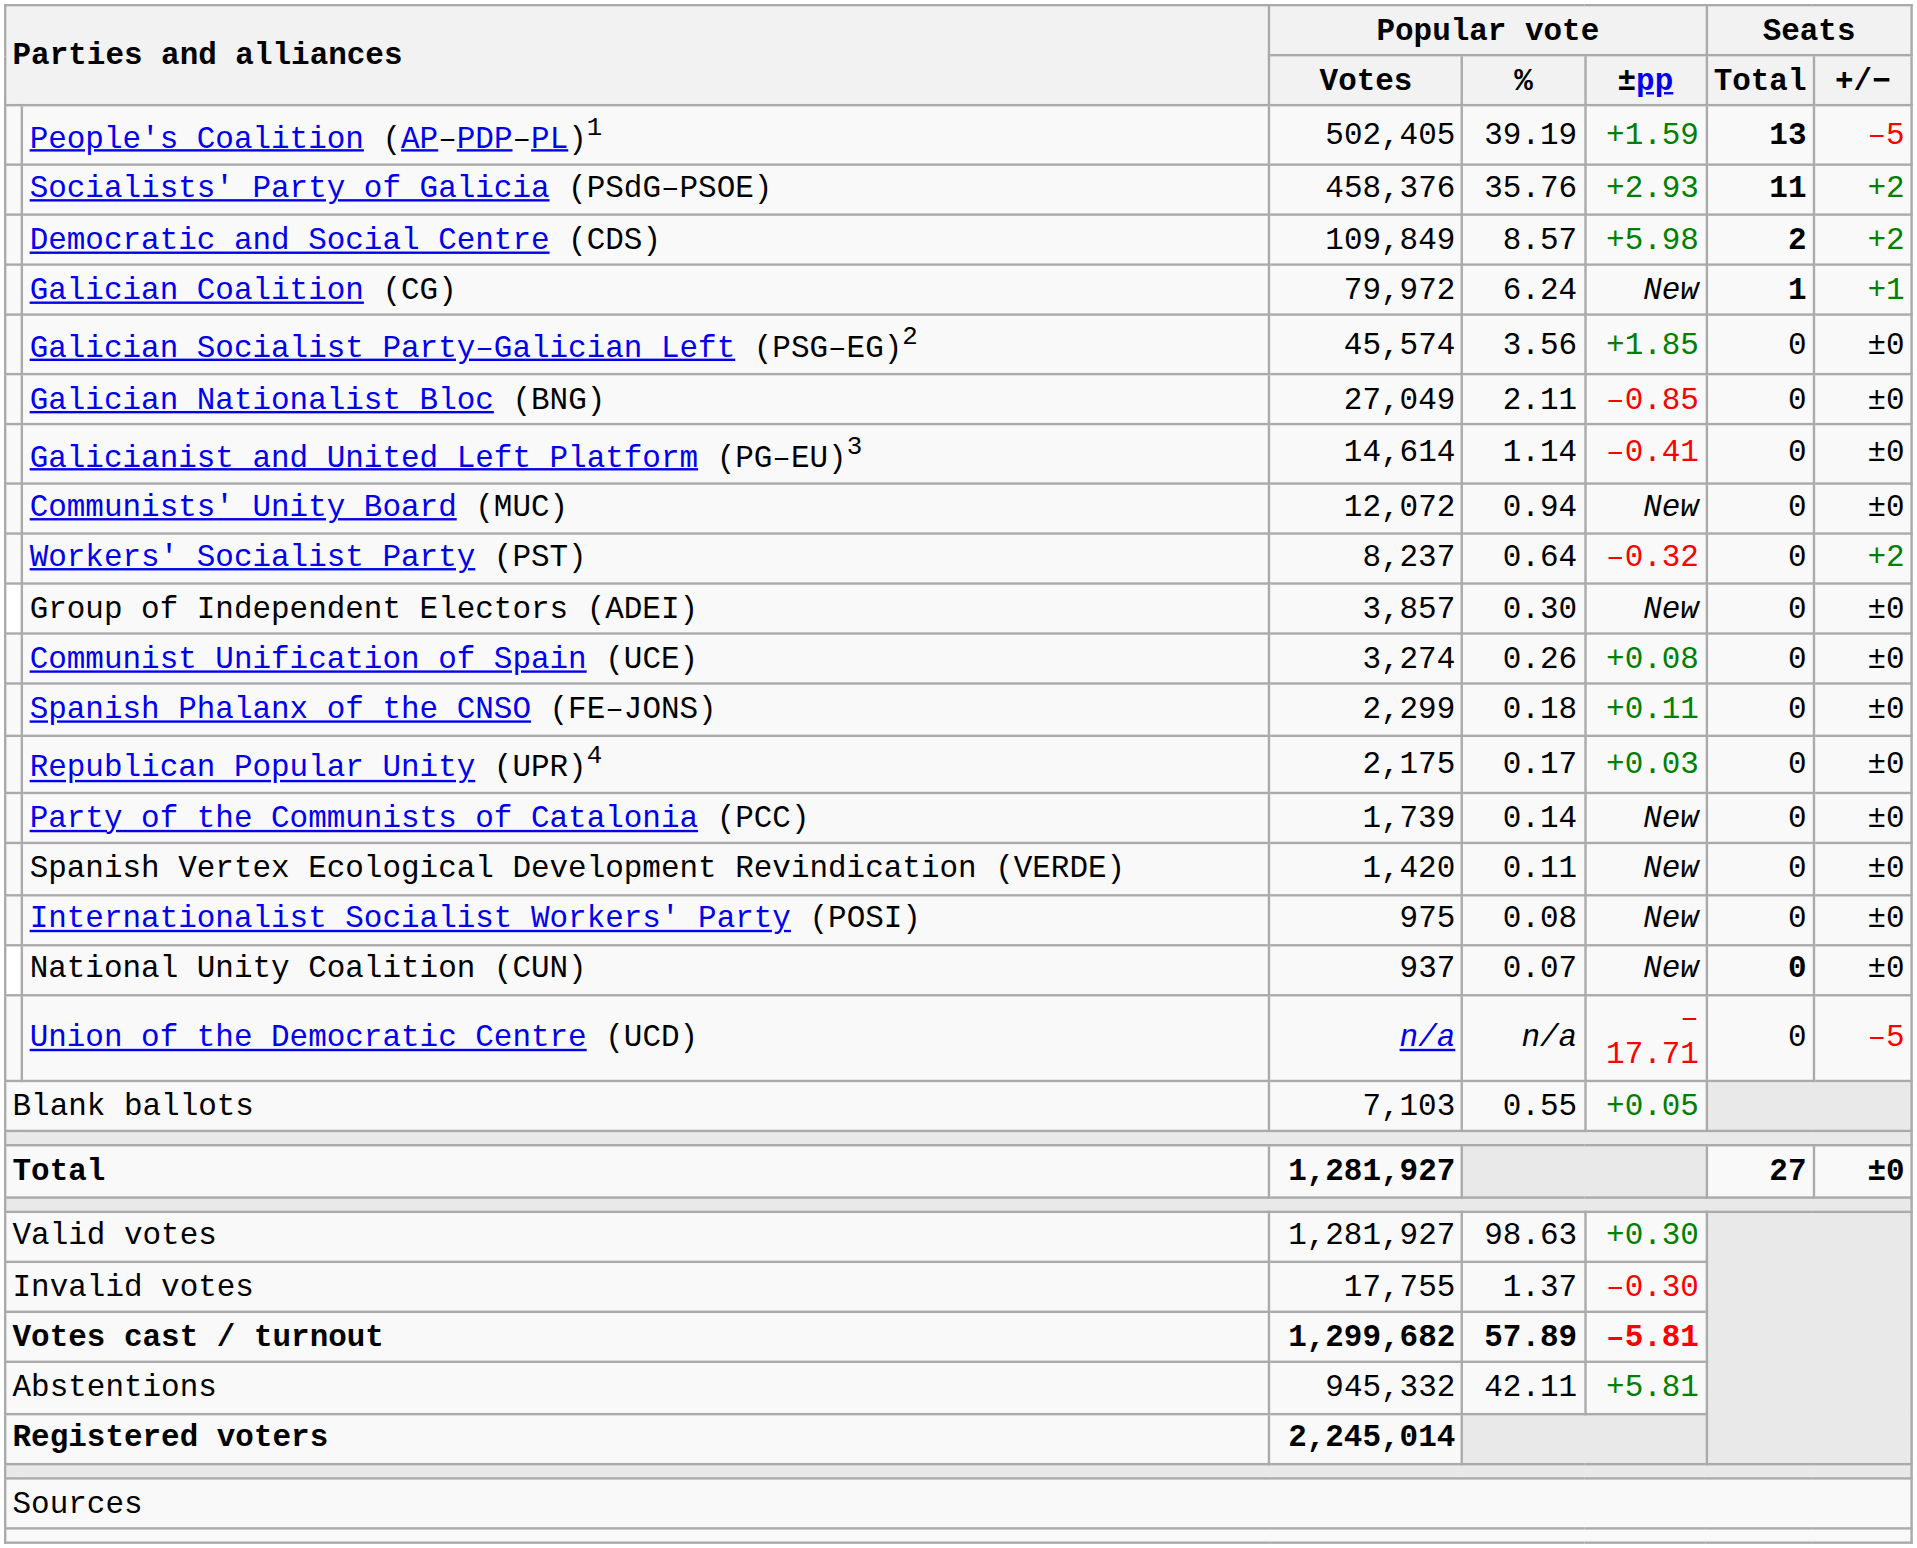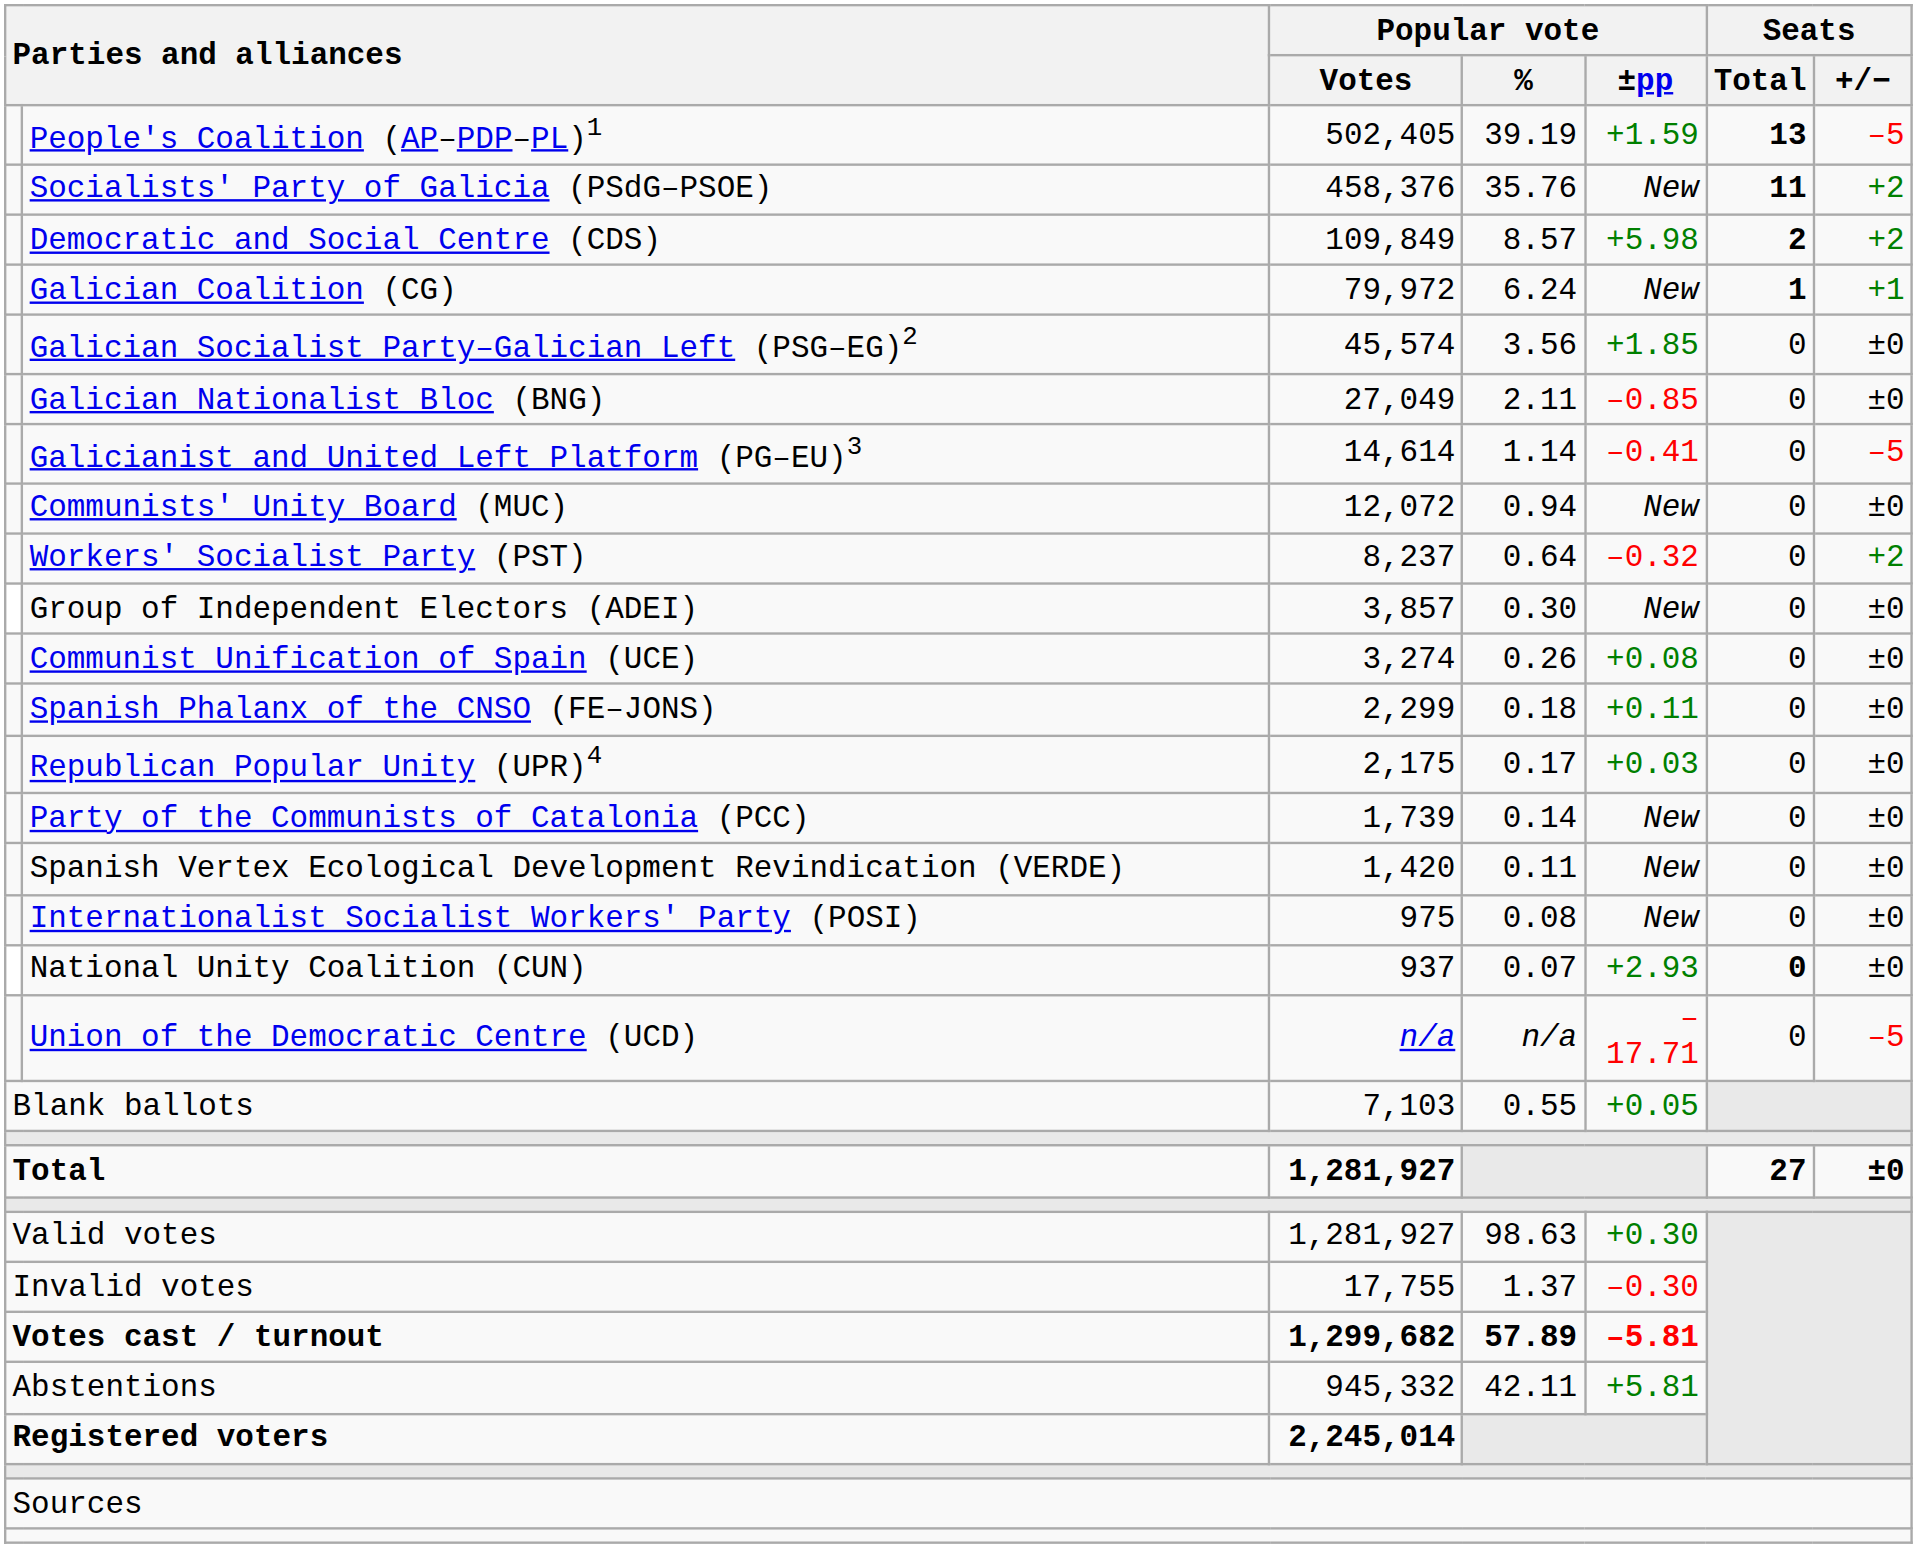(1653, 190) +2.93 -> (1671, 190) New
(1886, 454) ±0 -> (1886, 454) –5
(1671, 970) New -> (1653, 970) +2.93
